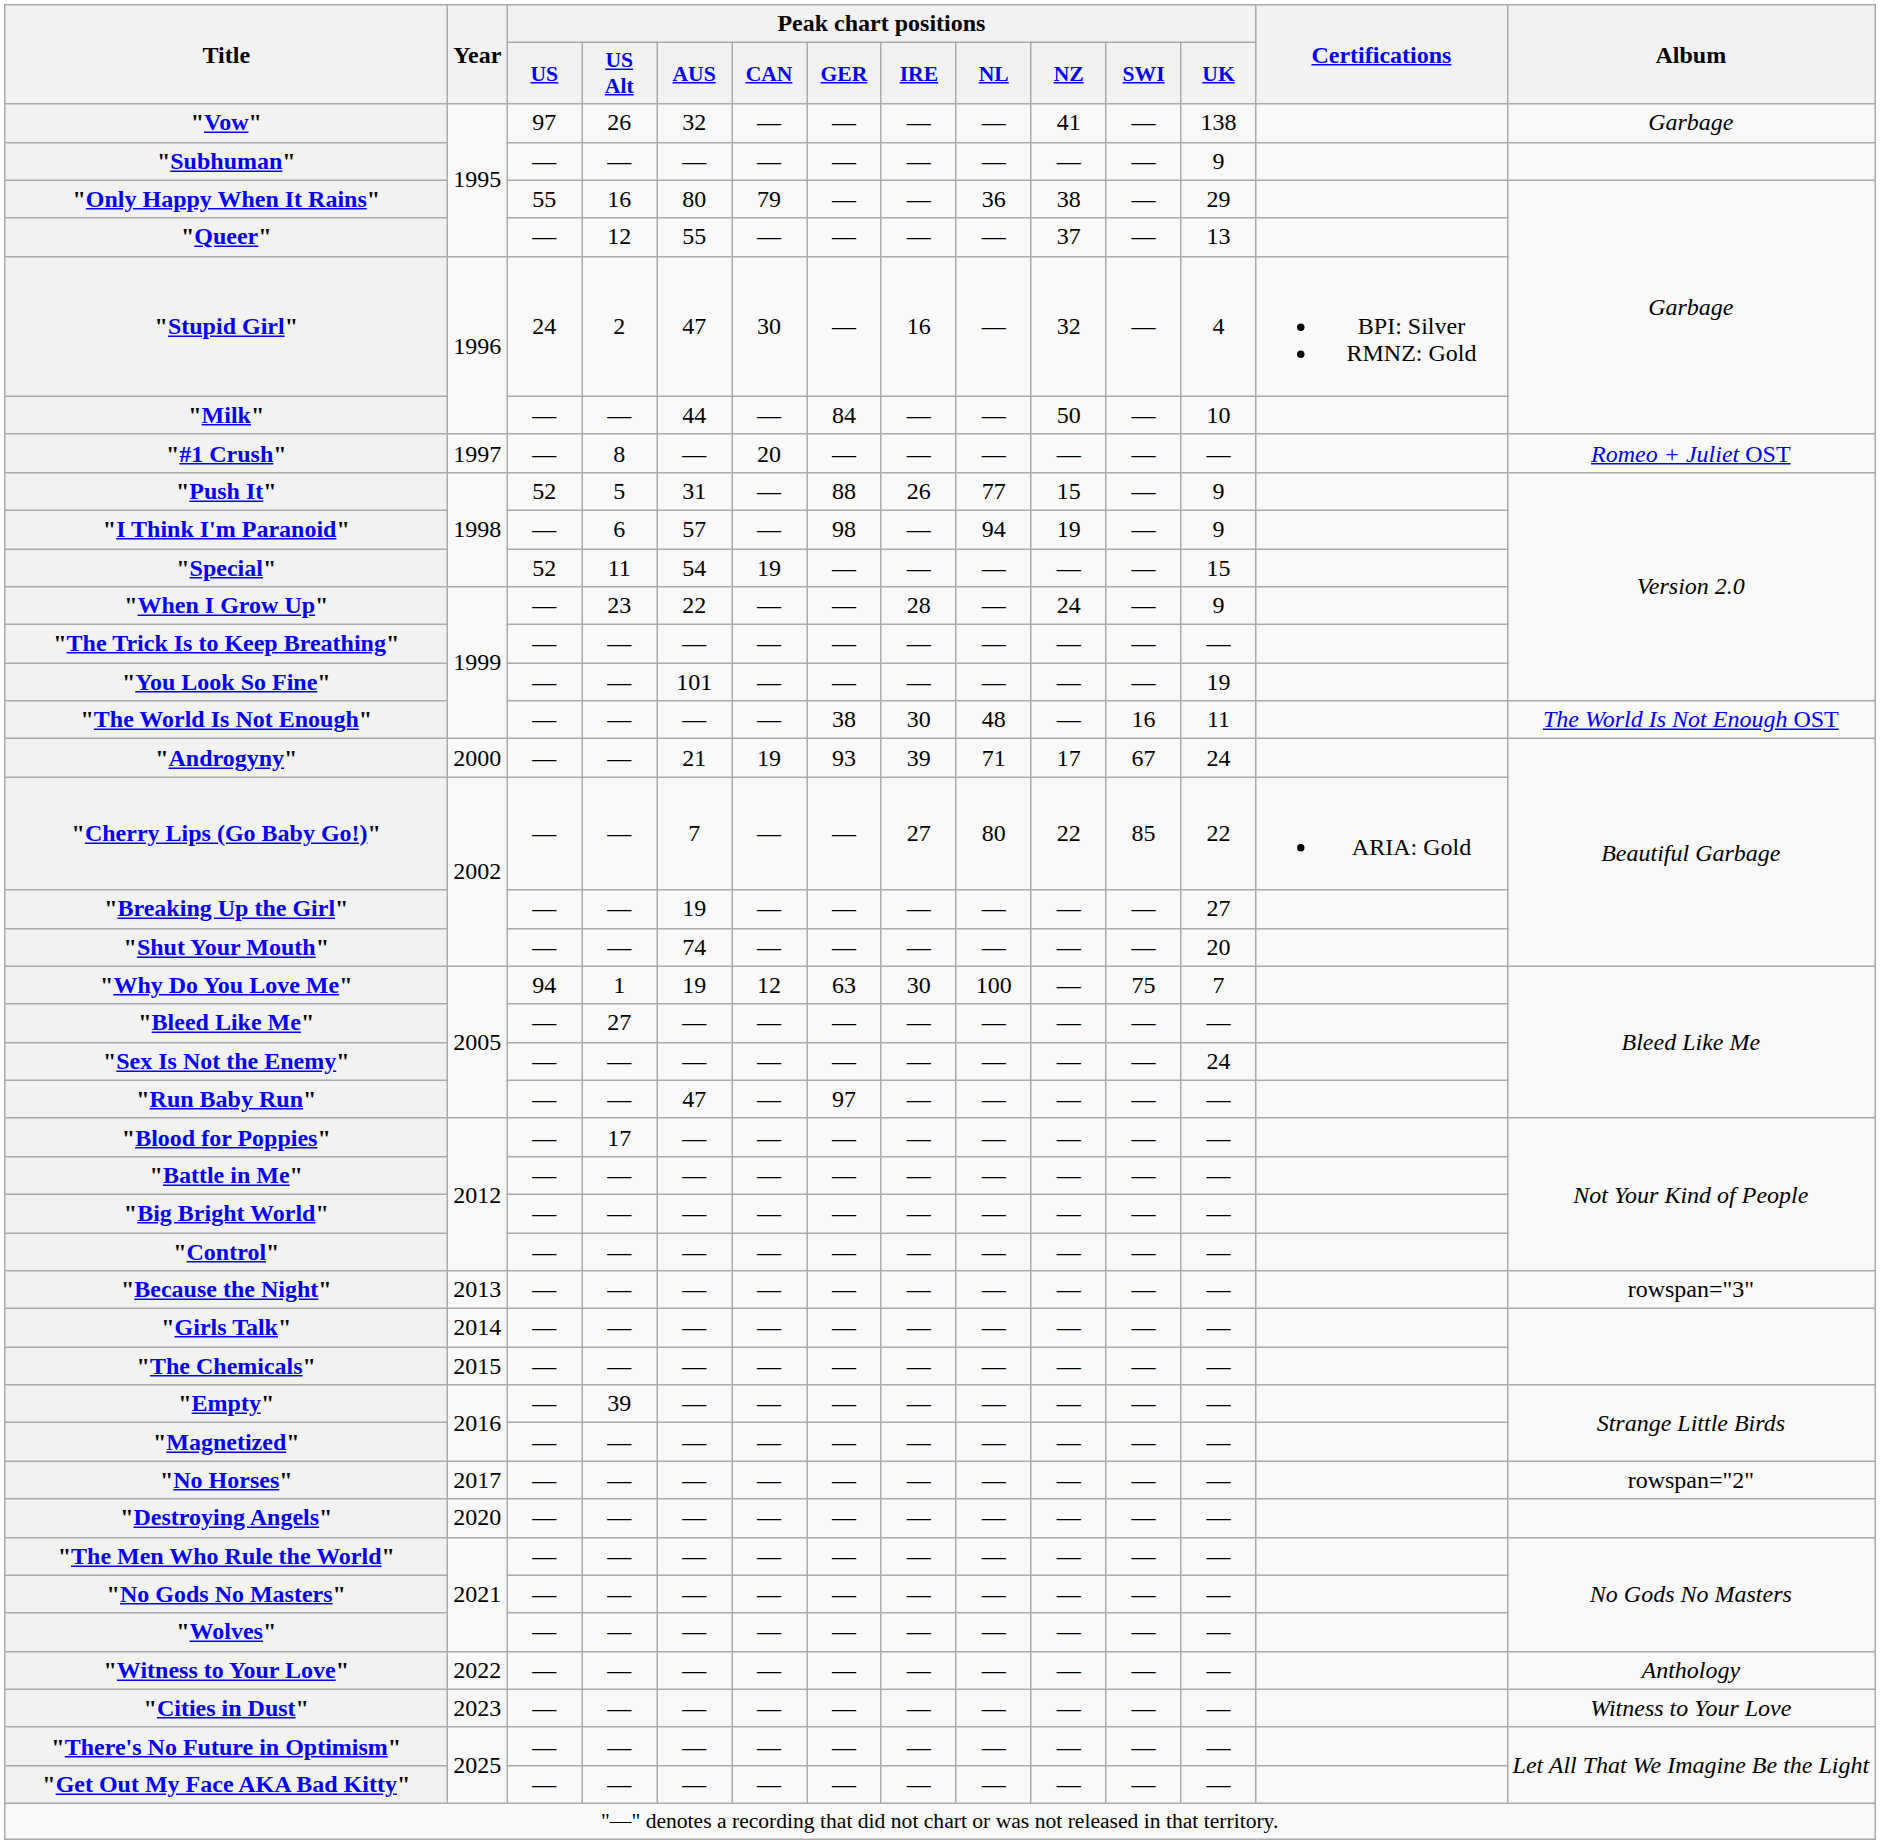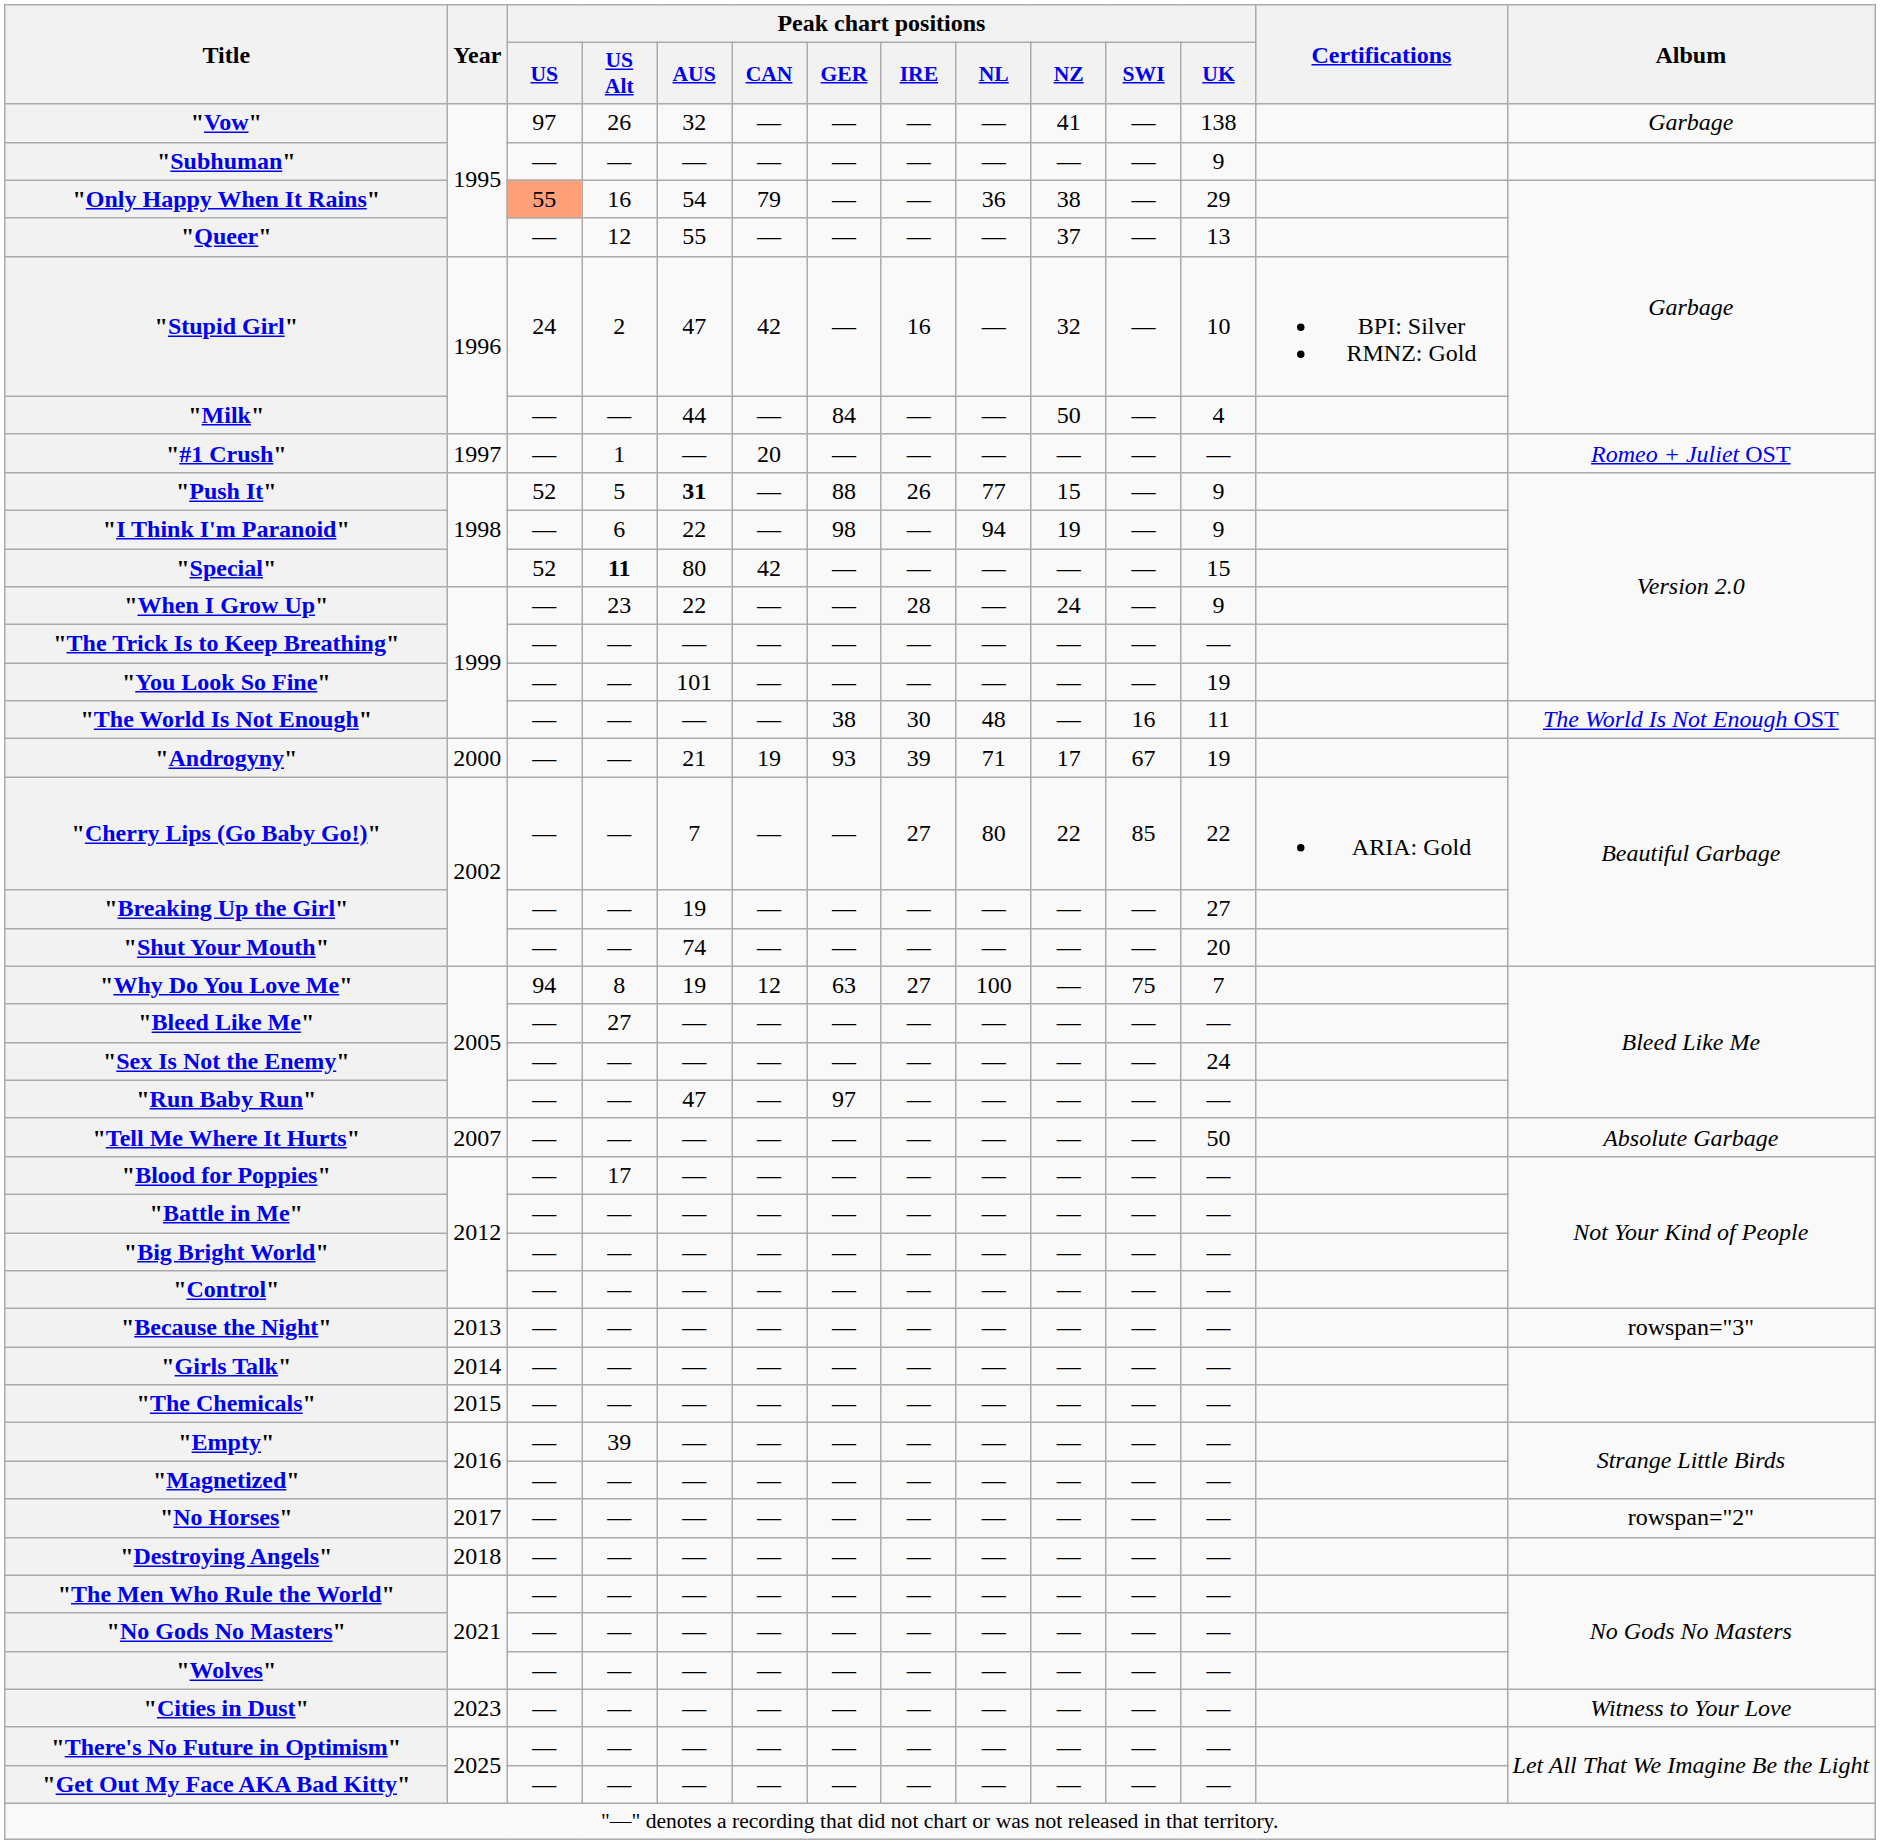(544, 198) no background -> (544, 198) lightsalmon background
(694, 198) 80 -> (694, 198) 54
(769, 325) 30 -> (769, 325) 42
(1218, 325) 4 -> (1218, 325) 10
(1218, 415) 10 -> (1218, 415) 4
(619, 453) 8 -> (619, 453) 1
(694, 491) normal -> (694, 491) bold
(694, 529) 57 -> (694, 529) 22
(619, 567) normal -> (619, 567) bold
(694, 567) 54 -> (694, 567) 80
(769, 567) 19 -> (769, 567) 42
(1218, 757) 24 -> (1218, 757) 19
(619, 984) 1 -> (619, 984) 8
(919, 984) 30 -> (919, 984) 27
+ row: (226, 1137)
(477, 1517) 2020 -> (477, 1555) 2018
- row: (226, 1669)
